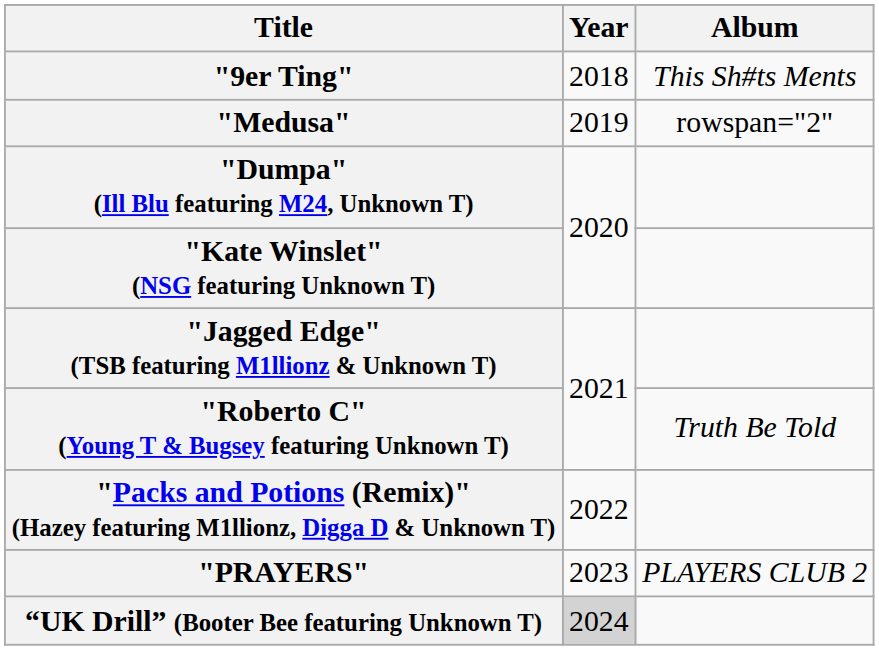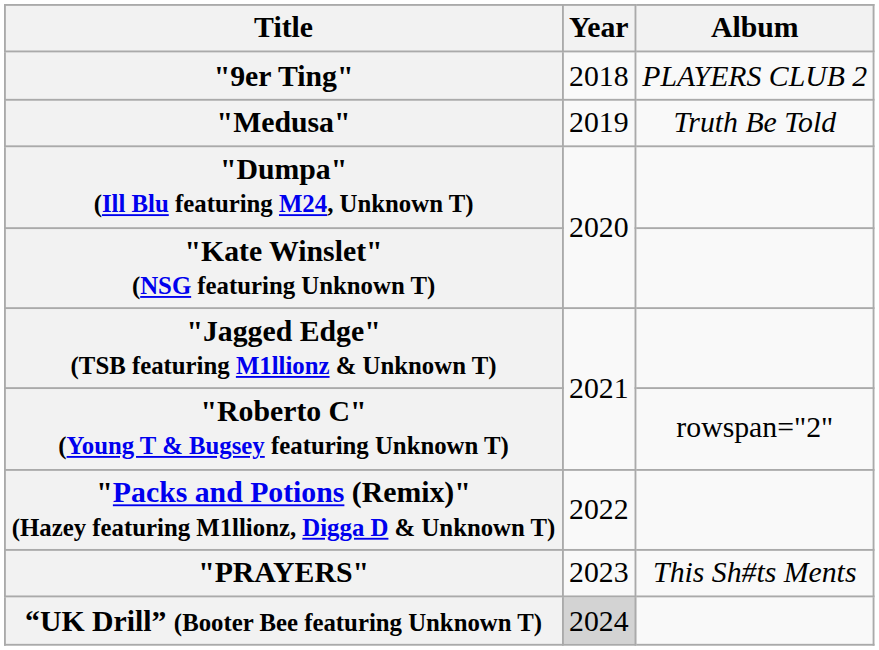(755, 75) This Sh#ts Ments -> (755, 75) PLAYERS CLUB 2
(755, 122) rowspan="2" -> (755, 122) Truth Be Told
(755, 428) Truth Be Told -> (755, 428) rowspan="2"
(755, 573) PLAYERS CLUB 2 -> (755, 573) This Sh#ts Ments
